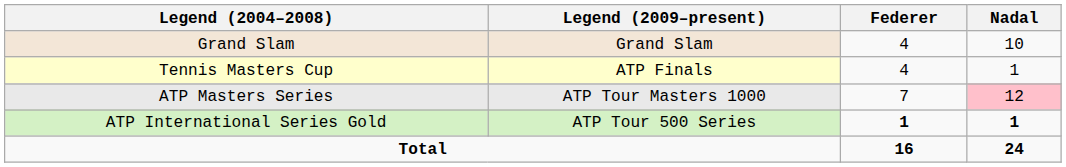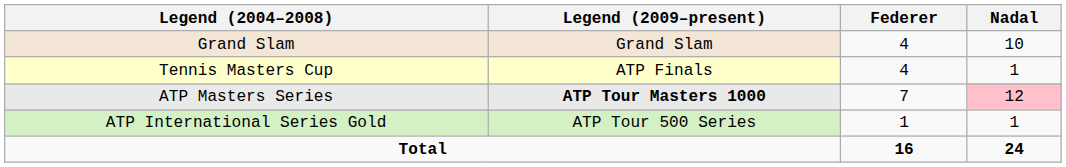(664, 97) normal -> (664, 97) bold
(904, 123) bold -> (904, 123) normal
(1014, 123) bold -> (1014, 123) normal
